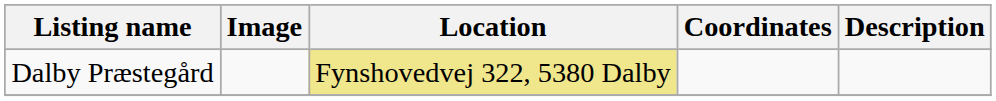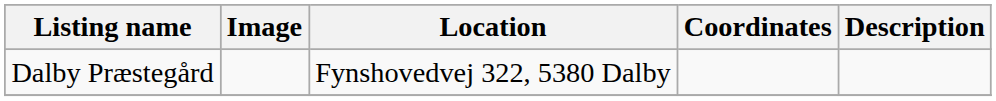(493, 71) khaki background -> (493, 71) no background
